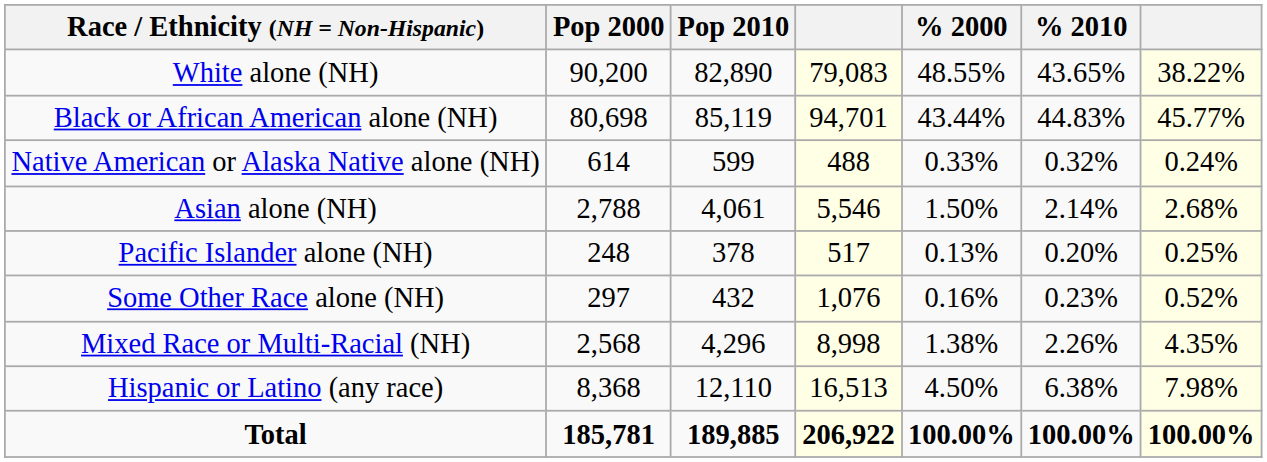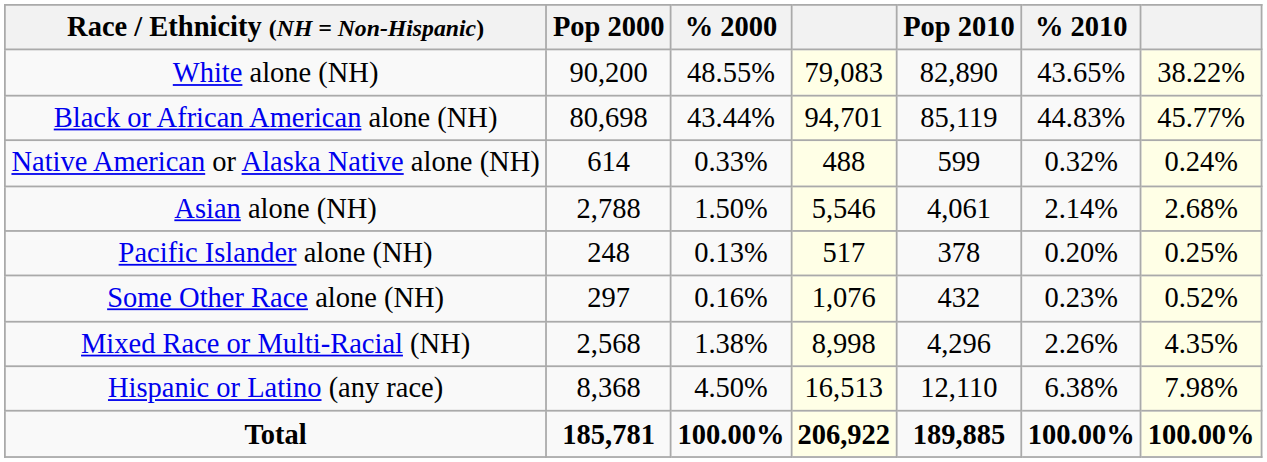columns swapped: (733, 27) <-> (961, 27)
